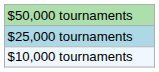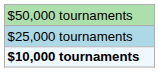(70, 57) normal -> (73, 57) bold
